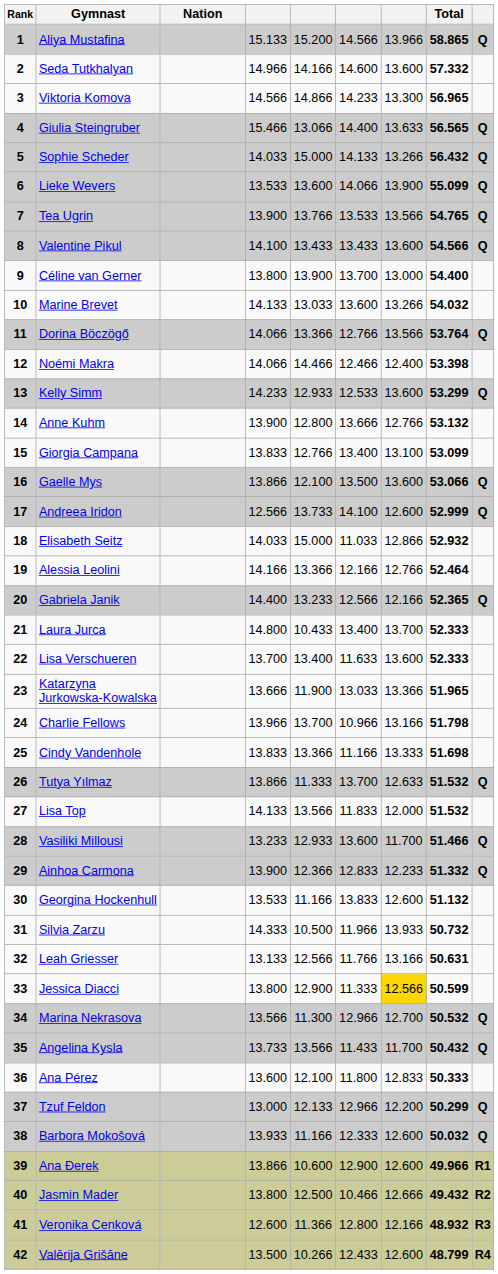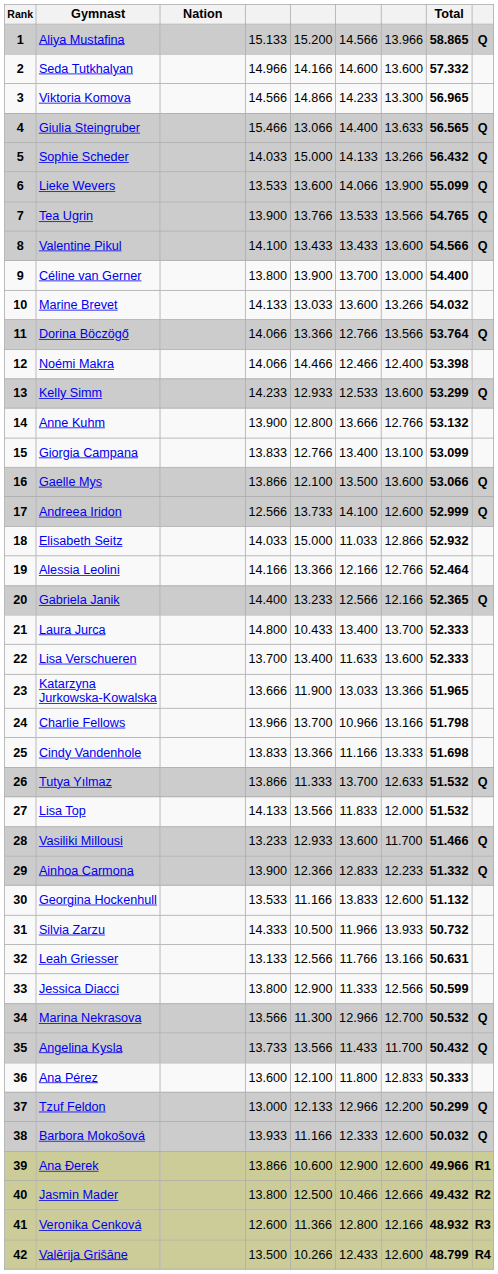(404, 988) gold background -> (404, 988) no background
